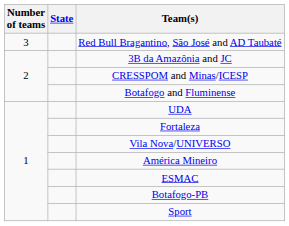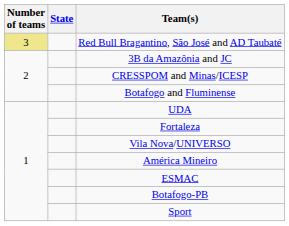(26, 42) no background -> (26, 42) khaki background
